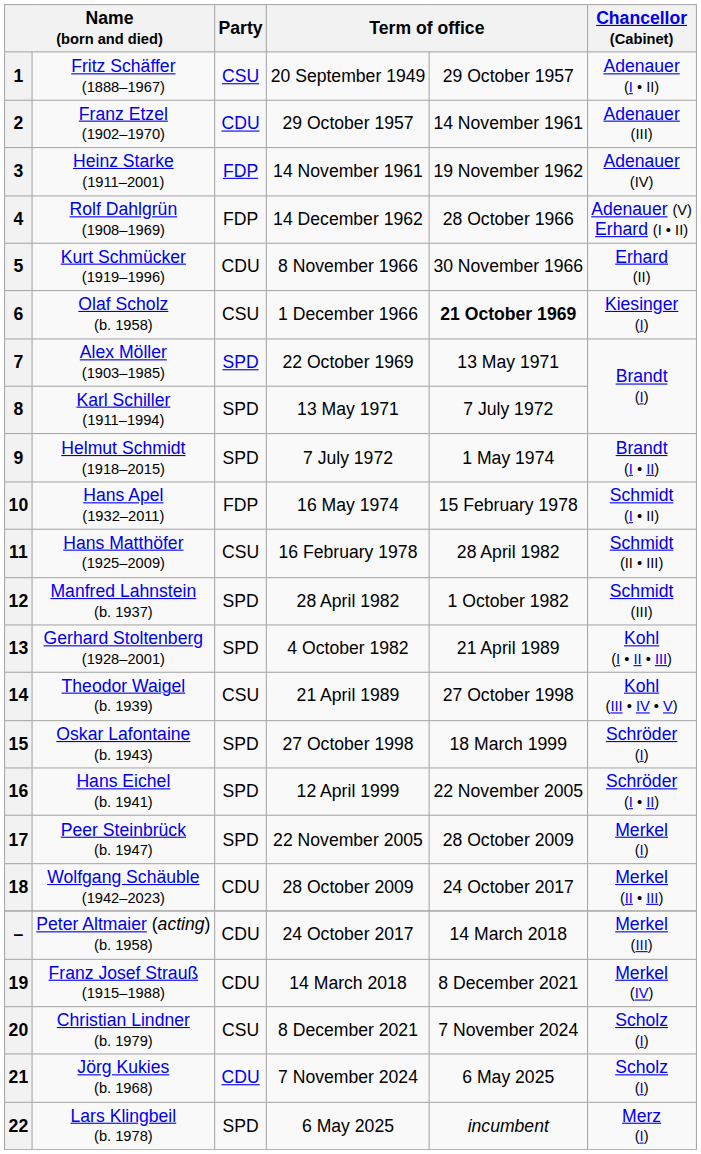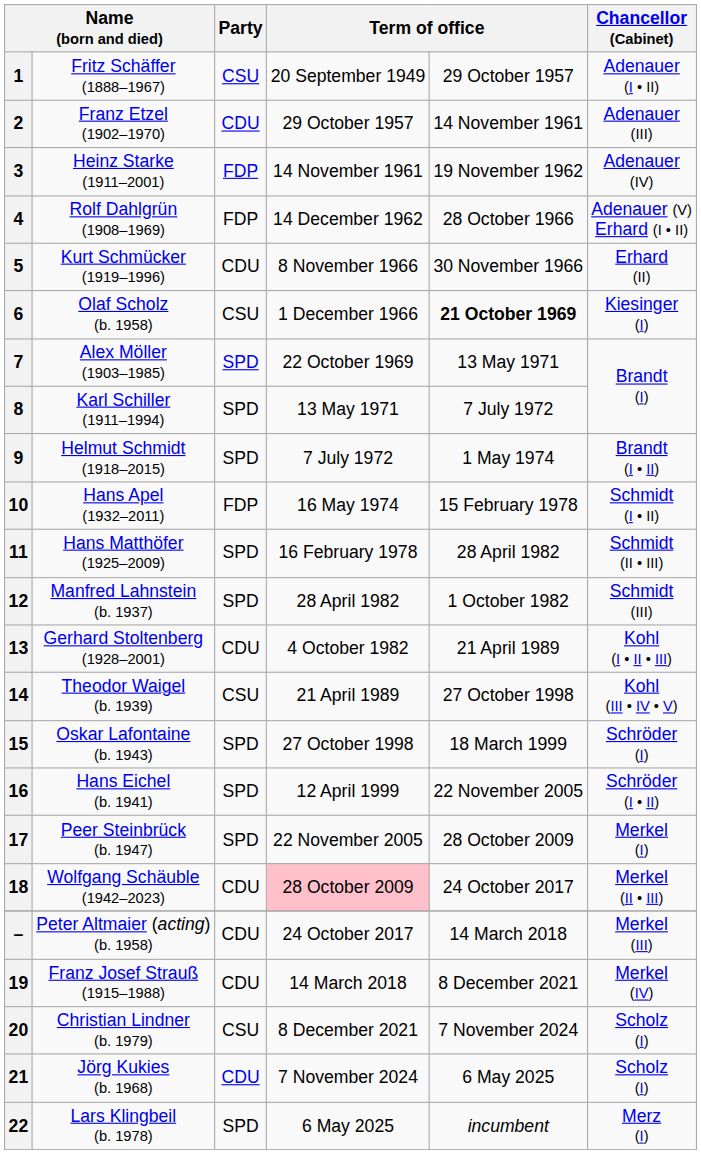(241, 553) CSU -> (241, 553) SPD
(241, 648) SPD -> (241, 648) CDU
(348, 887) no background -> (348, 887) pink background
